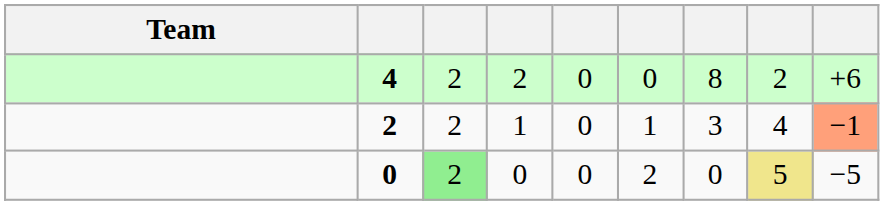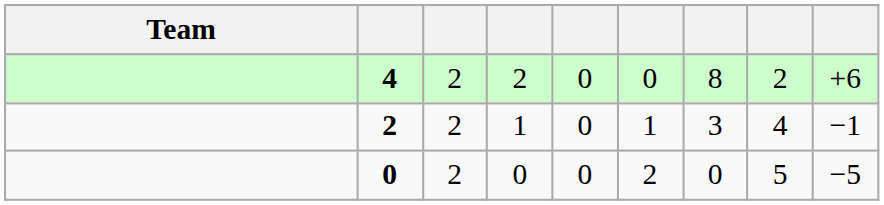(845, 126) lightsalmon background -> (845, 126) no background
(455, 175) lightgreen background -> (455, 175) no background
(780, 175) khaki background -> (780, 175) no background
